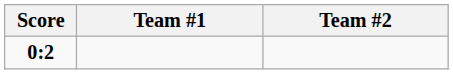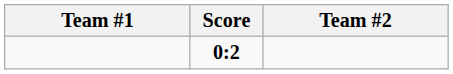columns swapped: (170, 20) <-> (41, 20)
